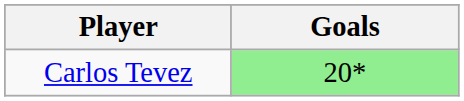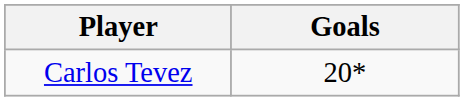(345, 72) lightgreen background -> (345, 72) no background
